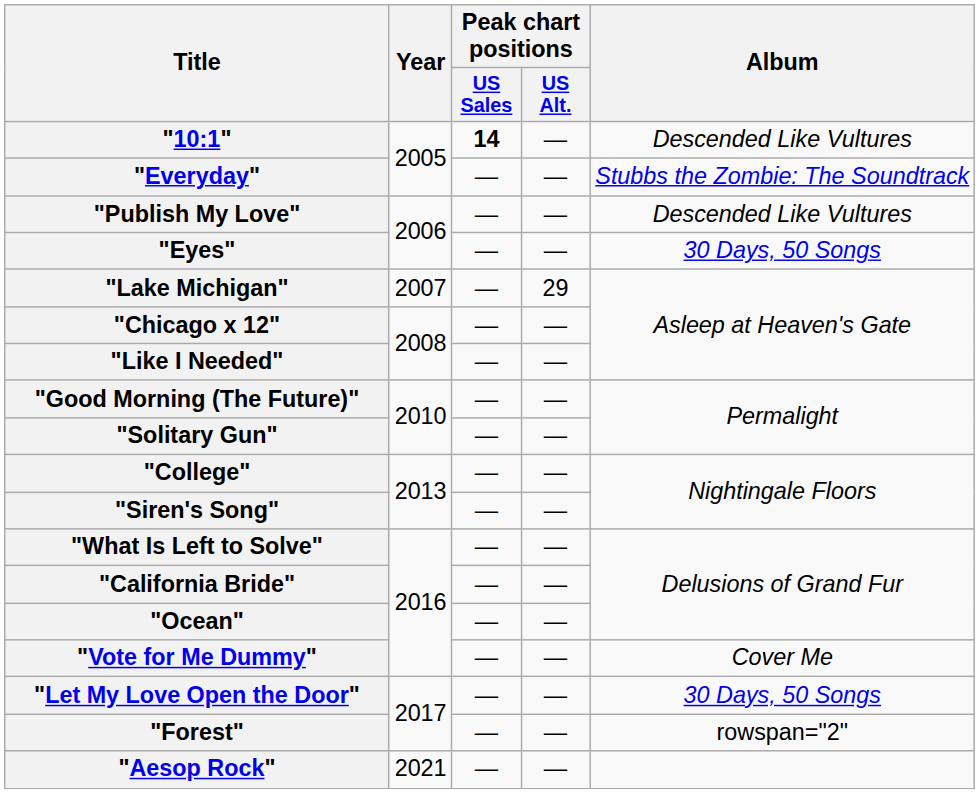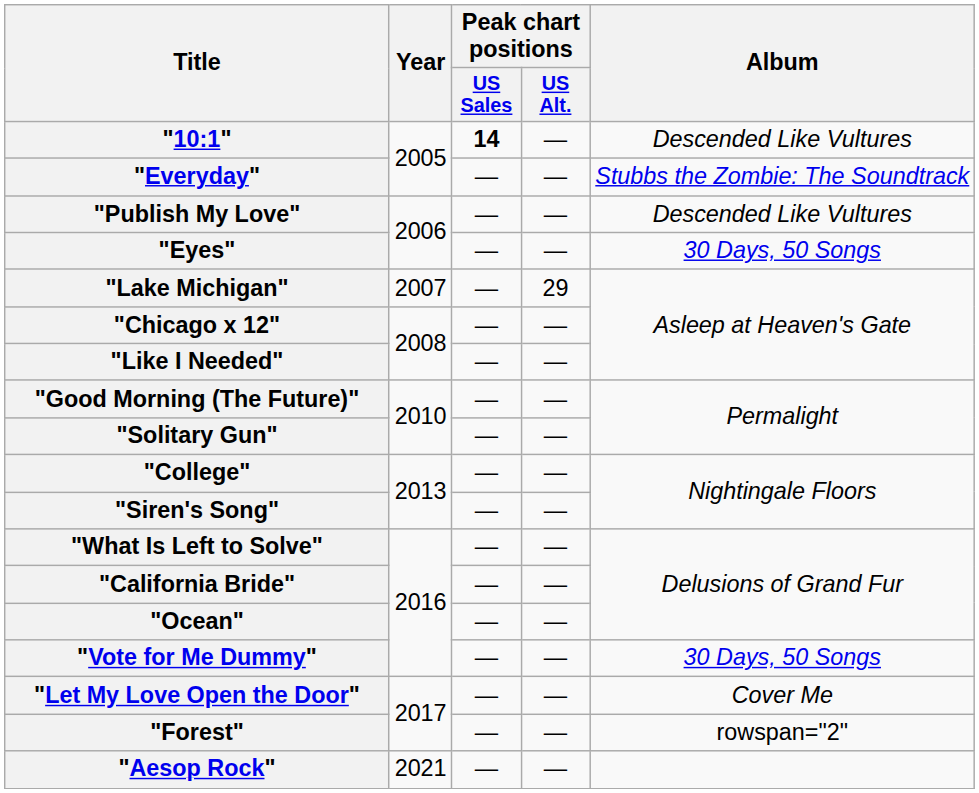(782, 658) Cover Me -> (782, 658) 30 Days, 50 Songs
(782, 695) 30 Days, 50 Songs -> (782, 695) Cover Me
